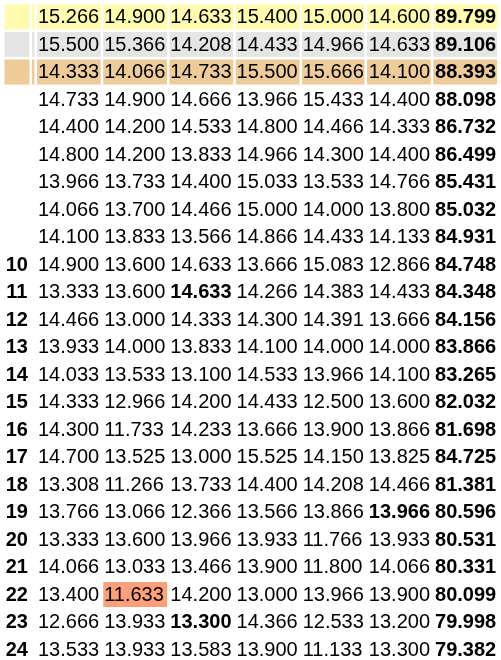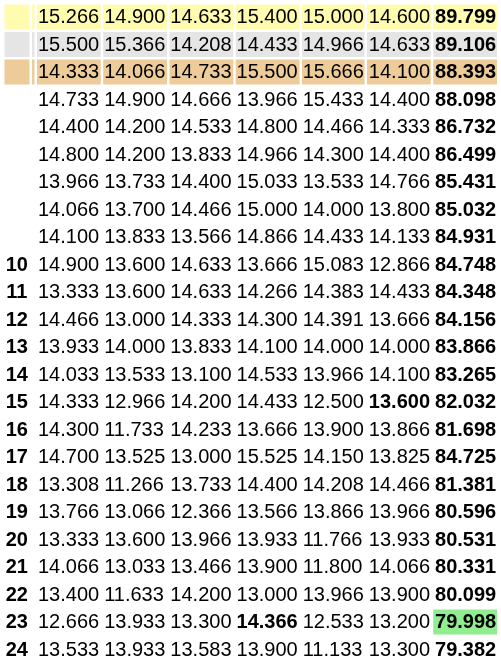(201, 291) bold -> (201, 291) normal
(399, 401) normal -> (399, 401) bold
(399, 511) bold -> (399, 511) normal
(134, 594) lightsalmon background -> (134, 594) no background
(201, 621) bold -> (201, 621) normal
(267, 621) normal -> (267, 621) bold
(466, 621) no background -> (466, 621) lightgreen background
